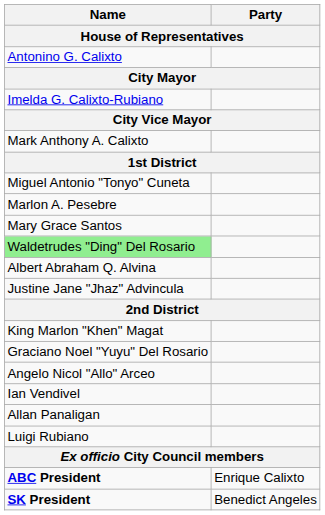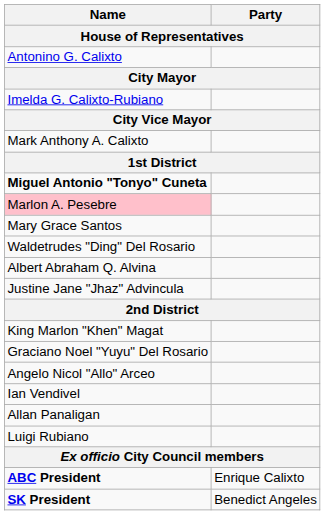(99, 183) normal -> (107, 183) bold
(62, 204) no background -> (62, 204) pink background
(101, 246) lightgreen background -> (101, 246) no background
